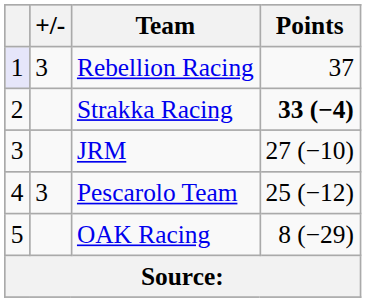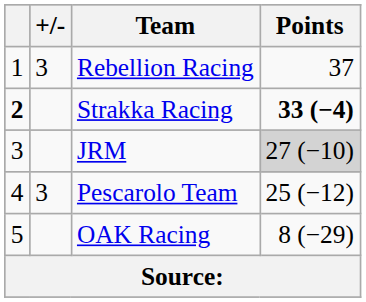(17, 67) lavender background -> (17, 67) no background
(17, 109) normal -> (17, 109) bold
(310, 151) no background -> (310, 151) lightgrey background
